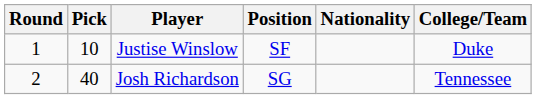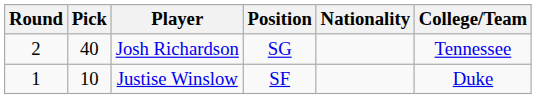rows swapped: (177, 49) <-> (177, 78)
